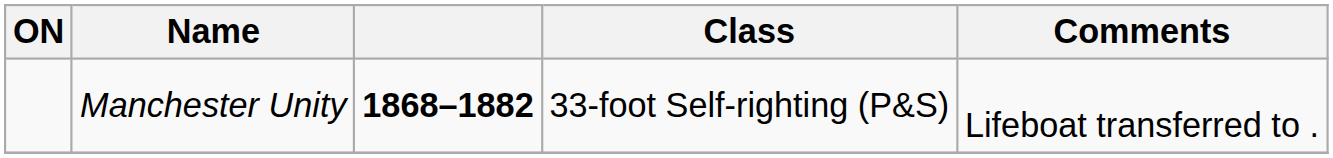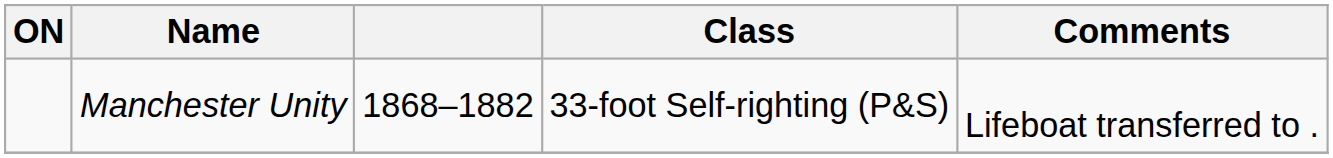(448, 105) bold -> (448, 105) normal
